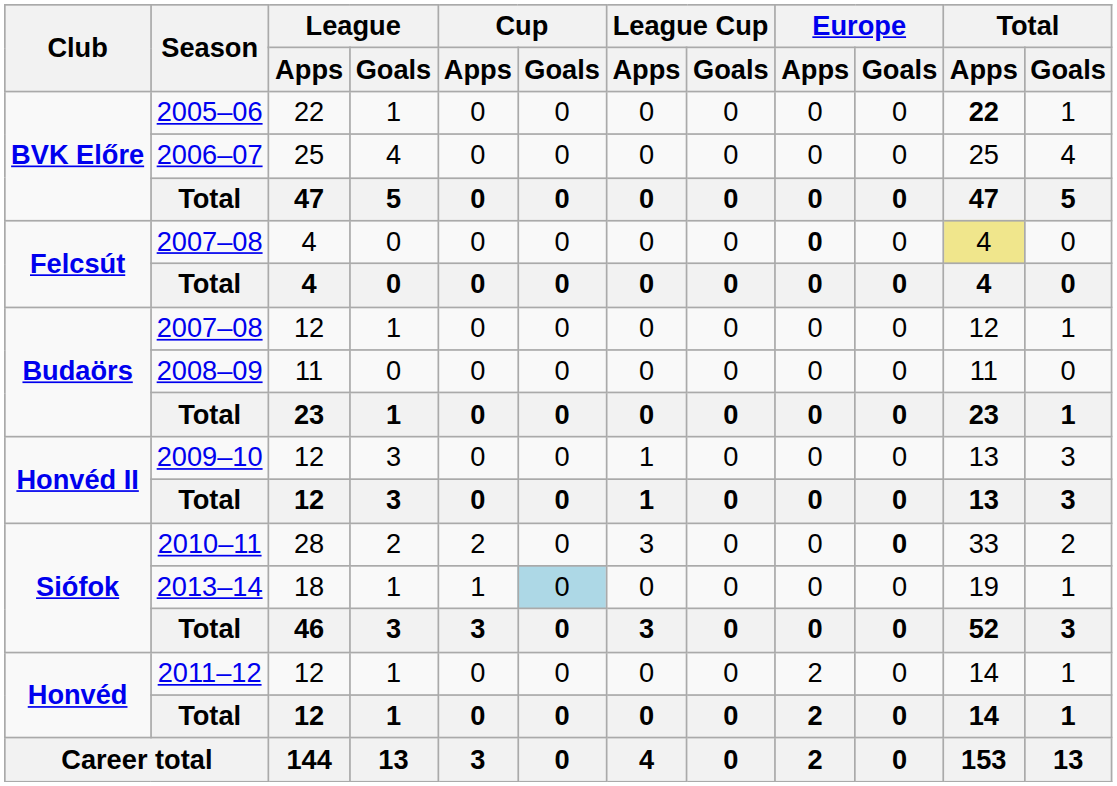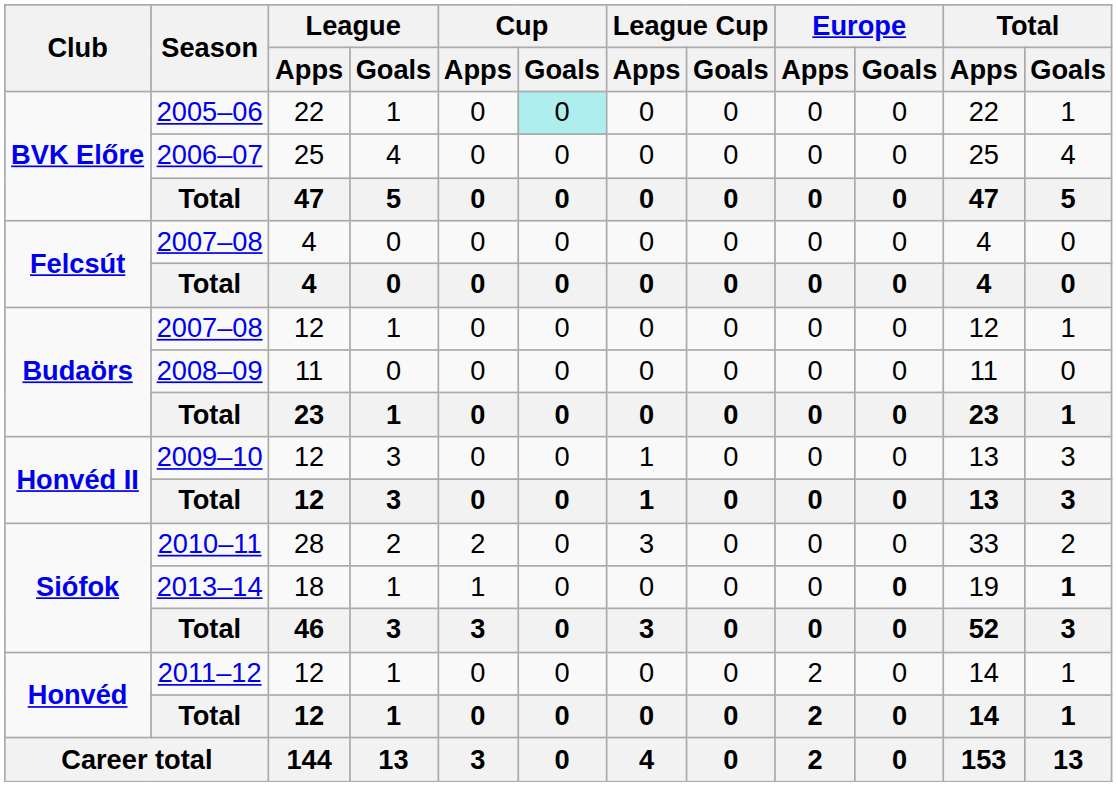(562, 112) no background -> (562, 112) paleturquoise background
(984, 112) bold -> (984, 112) normal
(815, 241) bold -> (815, 241) normal
(984, 241) khaki background -> (984, 241) no background
(899, 543) bold -> (899, 543) normal
(562, 586) lightblue background -> (562, 586) no background
(899, 586) normal -> (899, 586) bold
(1068, 586) normal -> (1068, 586) bold
